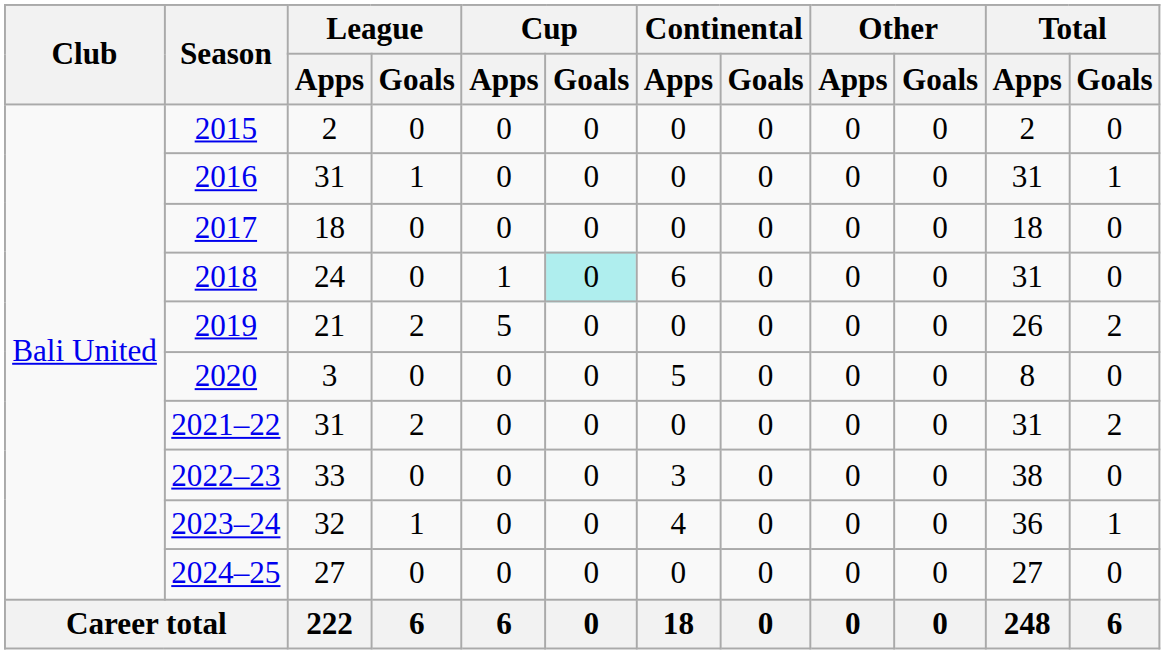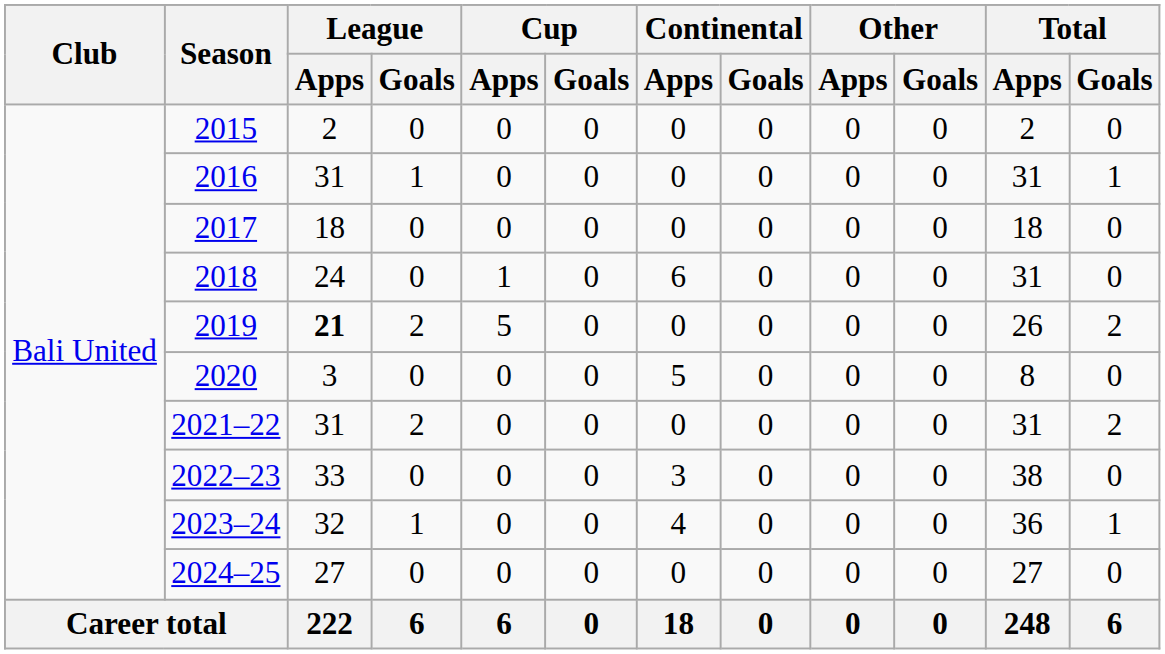(591, 276) paleturquoise background -> (591, 276) no background
(330, 326) normal -> (330, 326) bold
